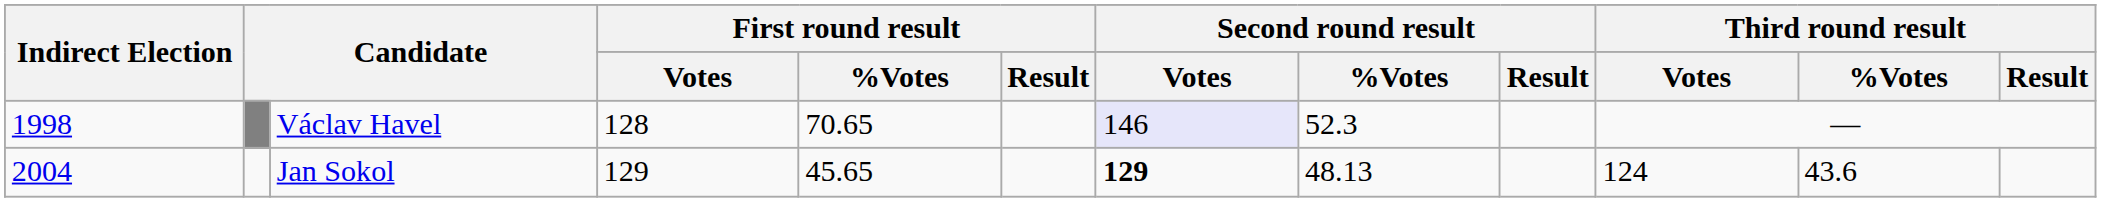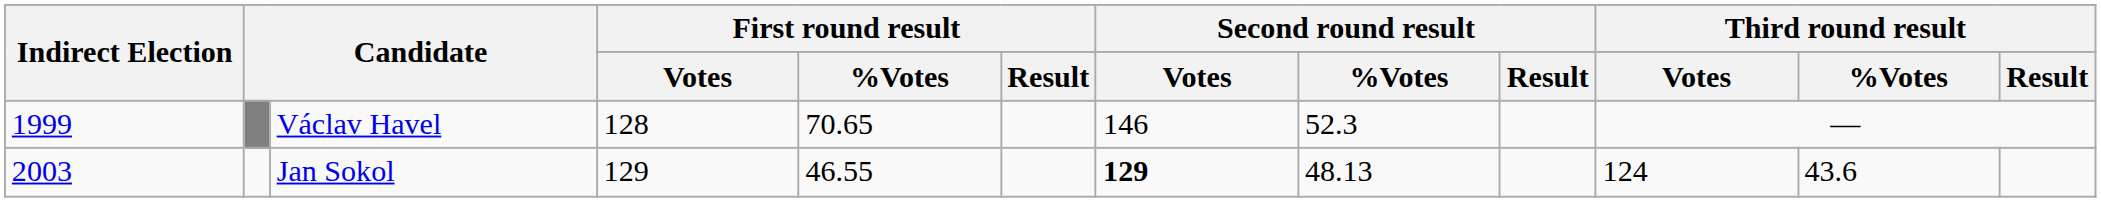(42, 123) 1998 -> (42, 123) 1999
(1126, 123) lavender background -> (1126, 123) no background
(42, 171) 2004 -> (42, 171) 2003
(839, 171) 45.65 -> (839, 171) 46.55
